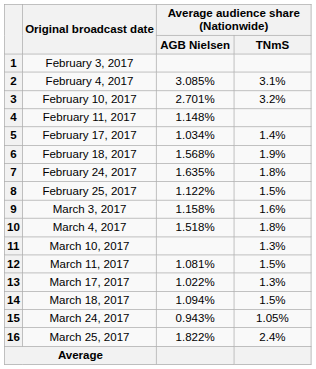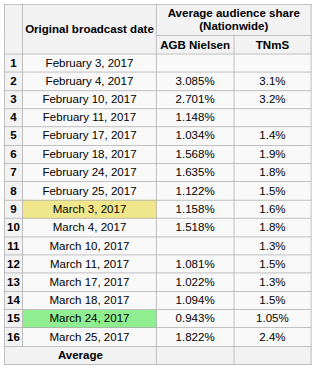(89, 209) no background -> (89, 209) khaki background
(89, 318) no background -> (89, 318) lightgreen background
